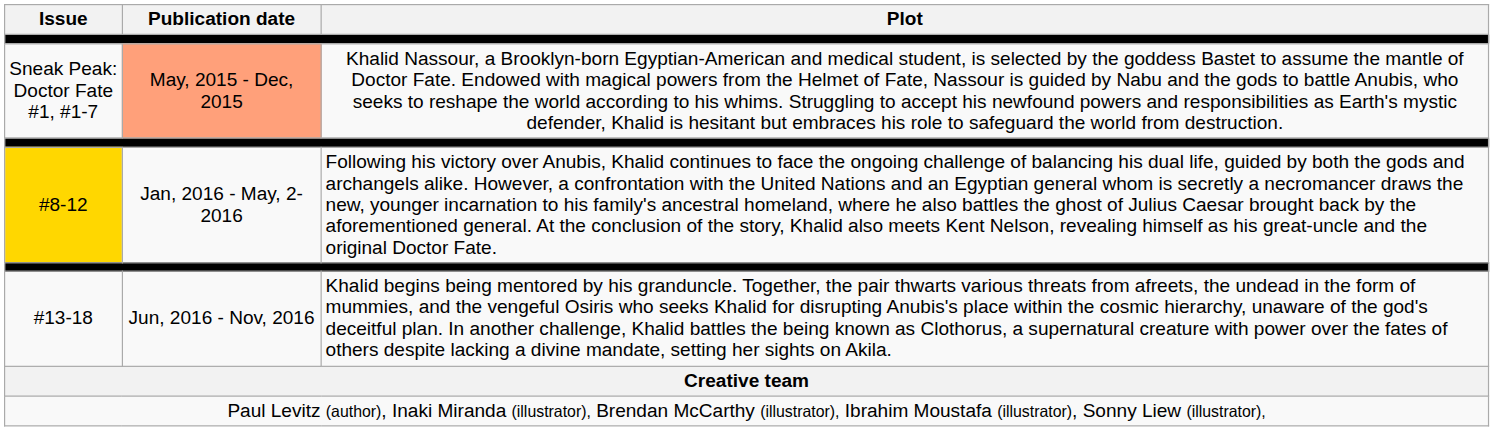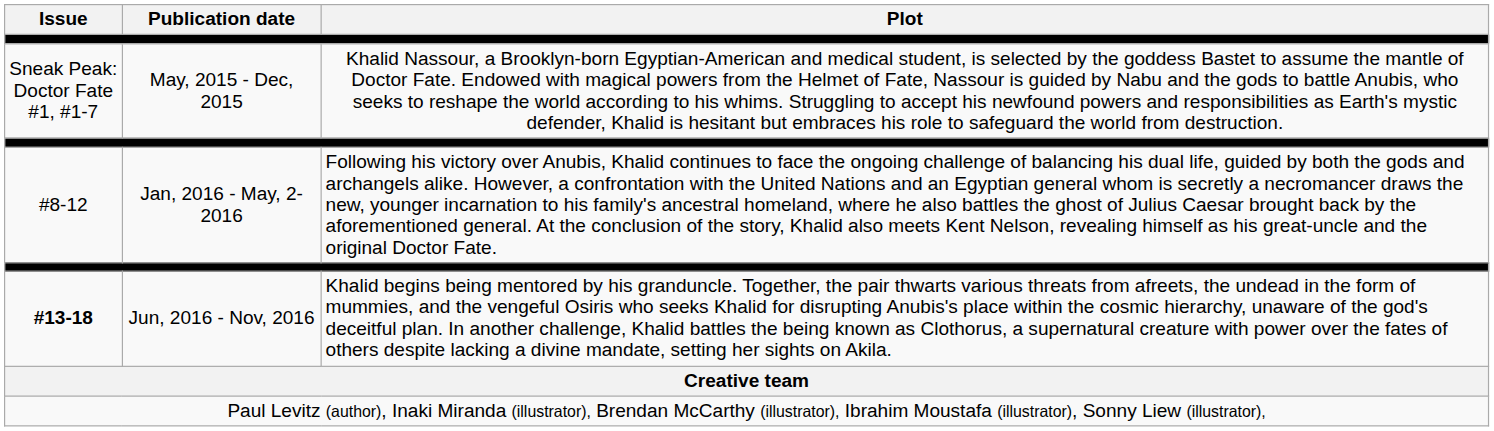(222, 90) lightsalmon background -> (222, 90) no background
(63, 204) gold background -> (63, 204) no background
(63, 318) normal -> (63, 318) bold
